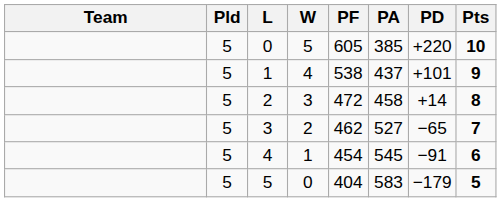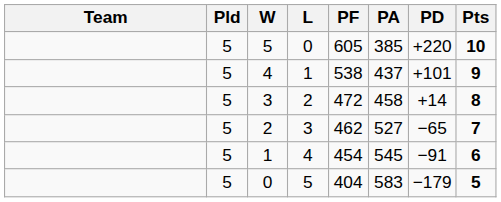columns swapped: (308, 18) <-> (267, 18)
